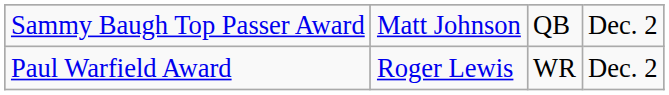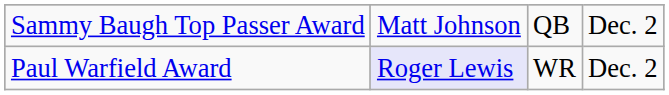(445, 67) no background -> (445, 67) lavender background
